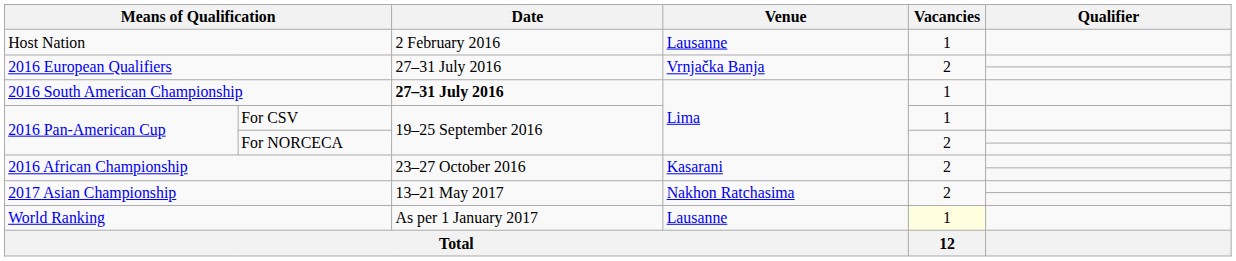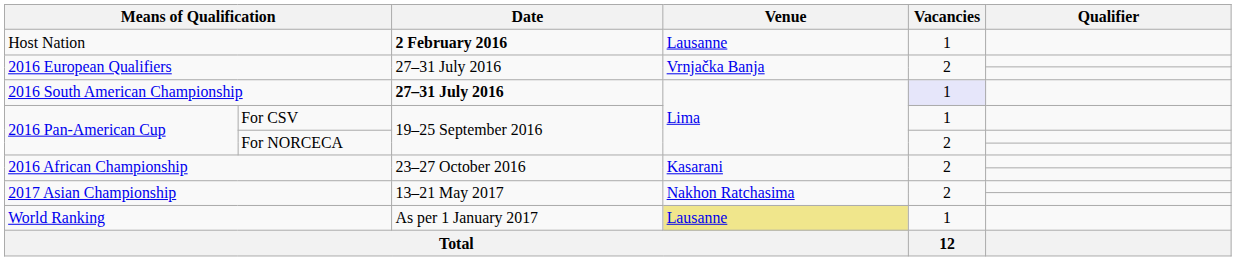(448, 42) normal -> (451, 42) bold
(947, 92) no background -> (947, 92) lavender background
(697, 218) no background -> (697, 218) khaki background
(947, 218) lightyellow background -> (947, 218) no background
